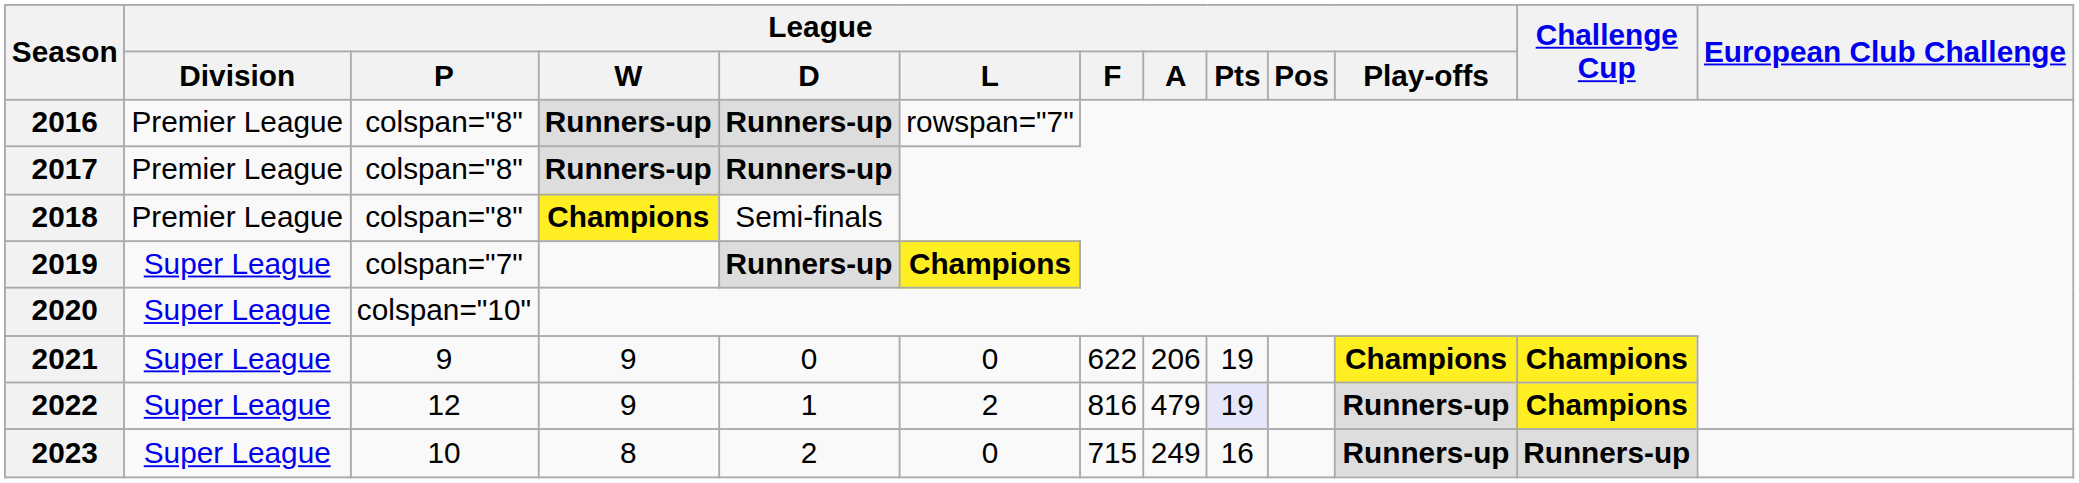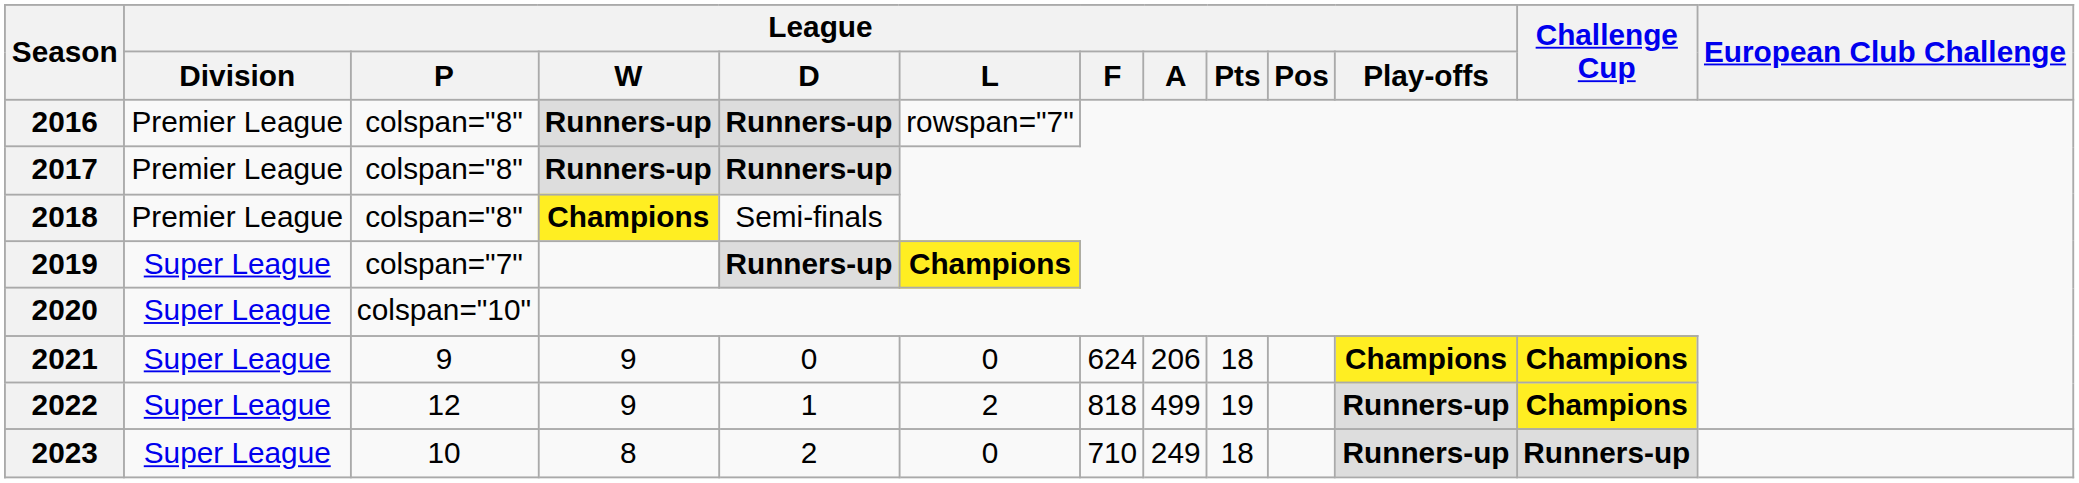(1112, 358) 622 -> (1112, 358) 624
(1237, 358) 19 -> (1237, 358) 18
(1112, 405) 816 -> (1112, 405) 818
(1176, 405) 479 -> (1176, 405) 499
(1237, 405) lavender background -> (1237, 405) no background
(1112, 452) 715 -> (1112, 452) 710
(1237, 452) 16 -> (1237, 452) 18
